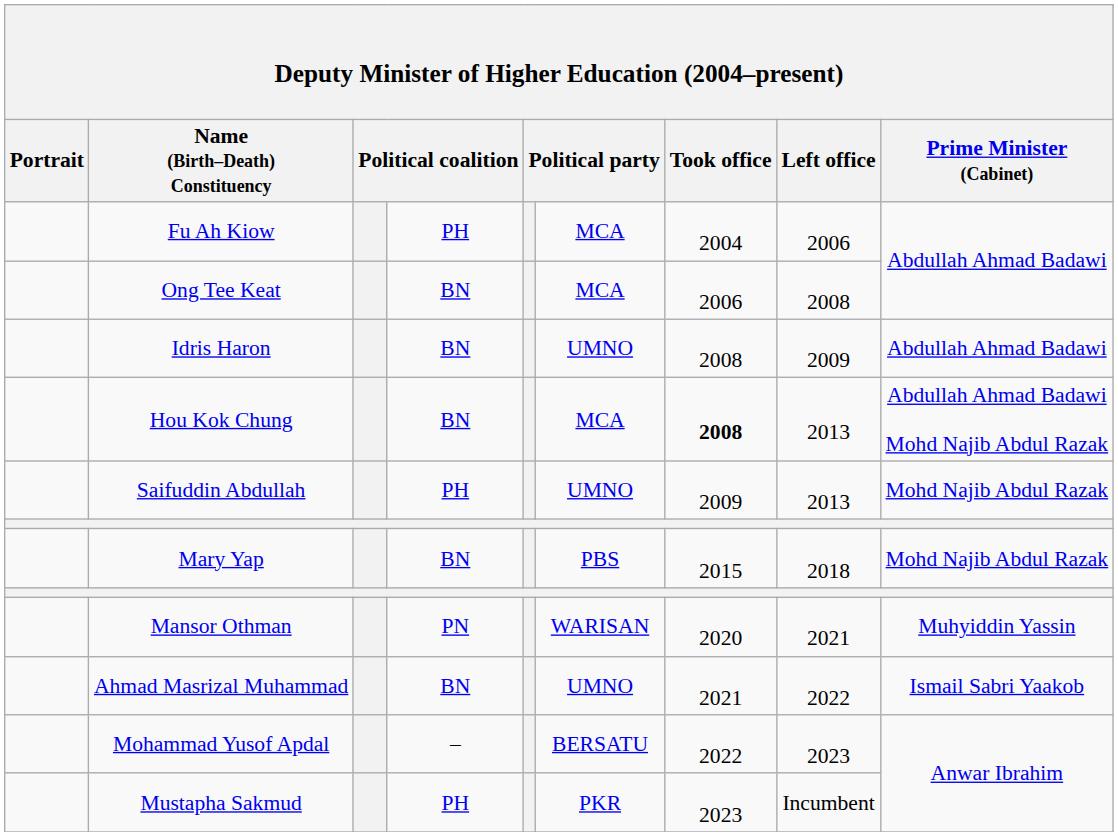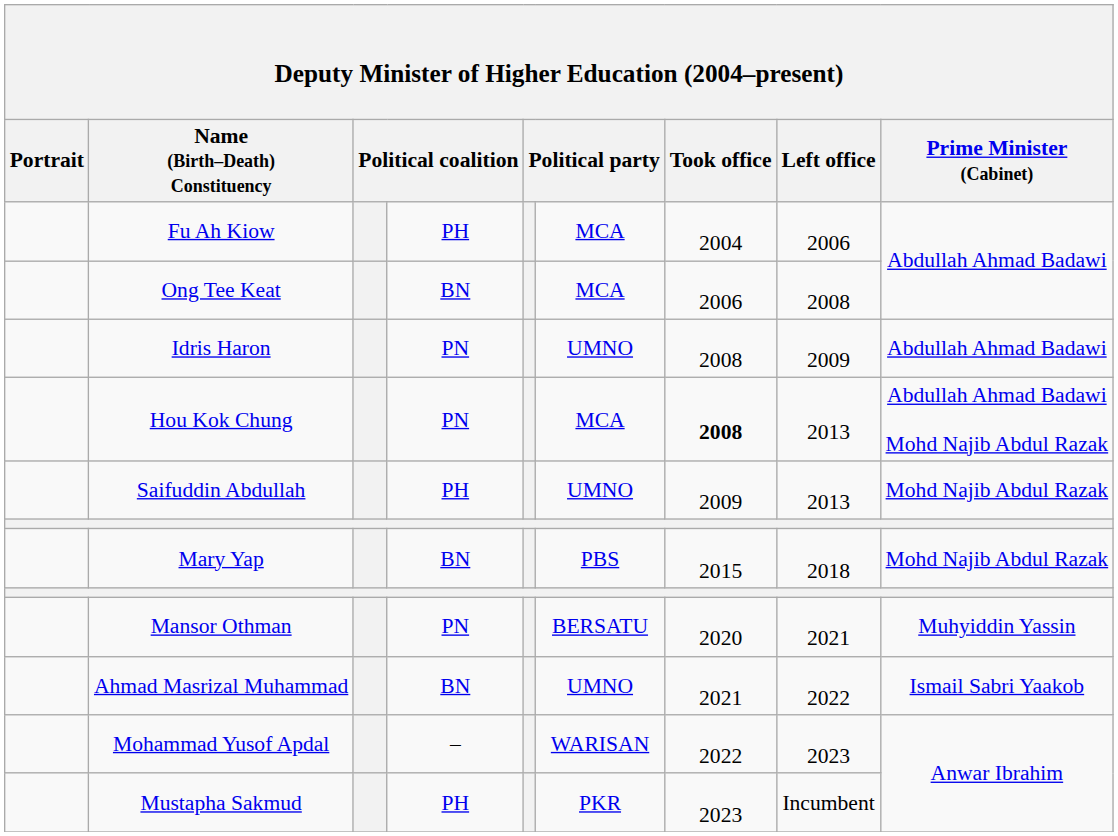(455, 348) BN -> (455, 348) PN
(455, 418) BN -> (455, 418) PN
(600, 626) WARISAN -> (600, 626) BERSATU
(600, 743) BERSATU -> (600, 743) WARISAN
